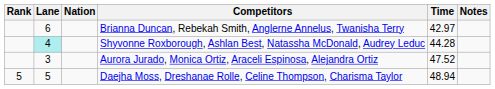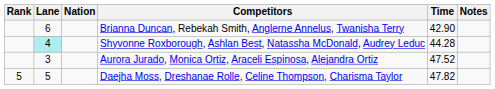(442, 28) 42.97 -> (442, 28) 42.90
(442, 76) 48.94 -> (442, 76) 47.82
